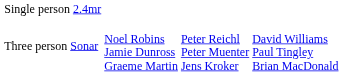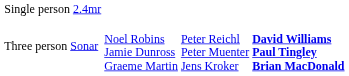(295, 52) normal -> (298, 52) bold
